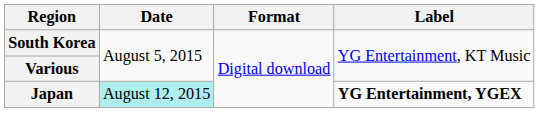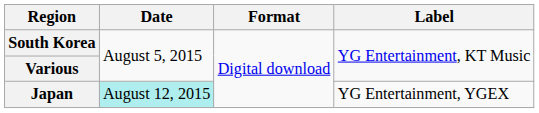(430, 94) bold -> (423, 94) normal
